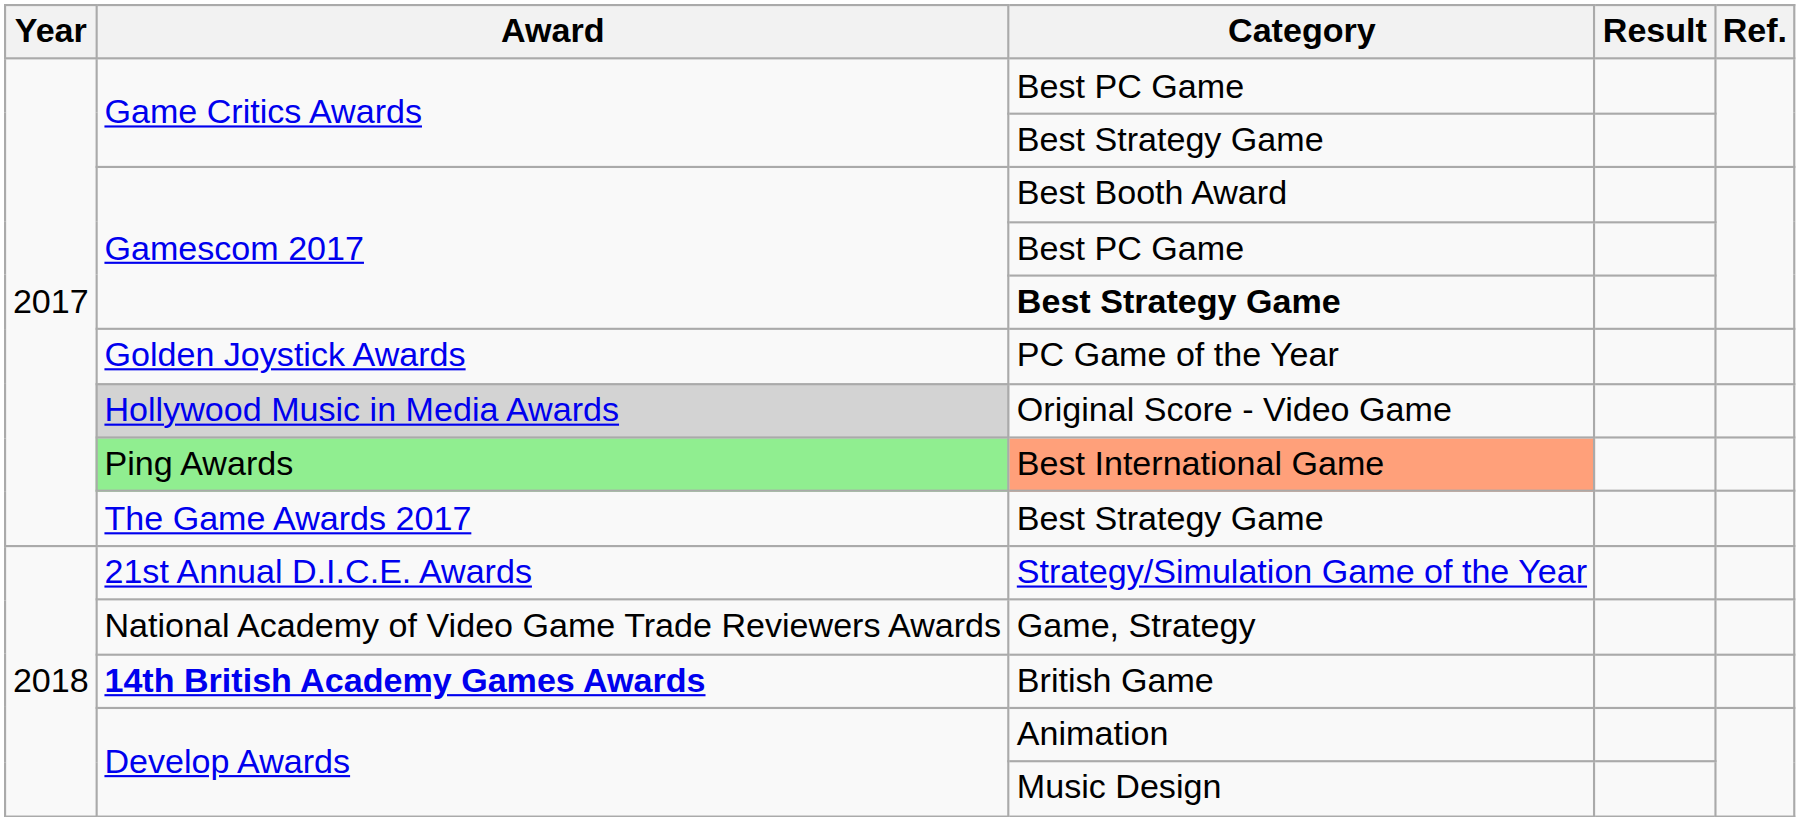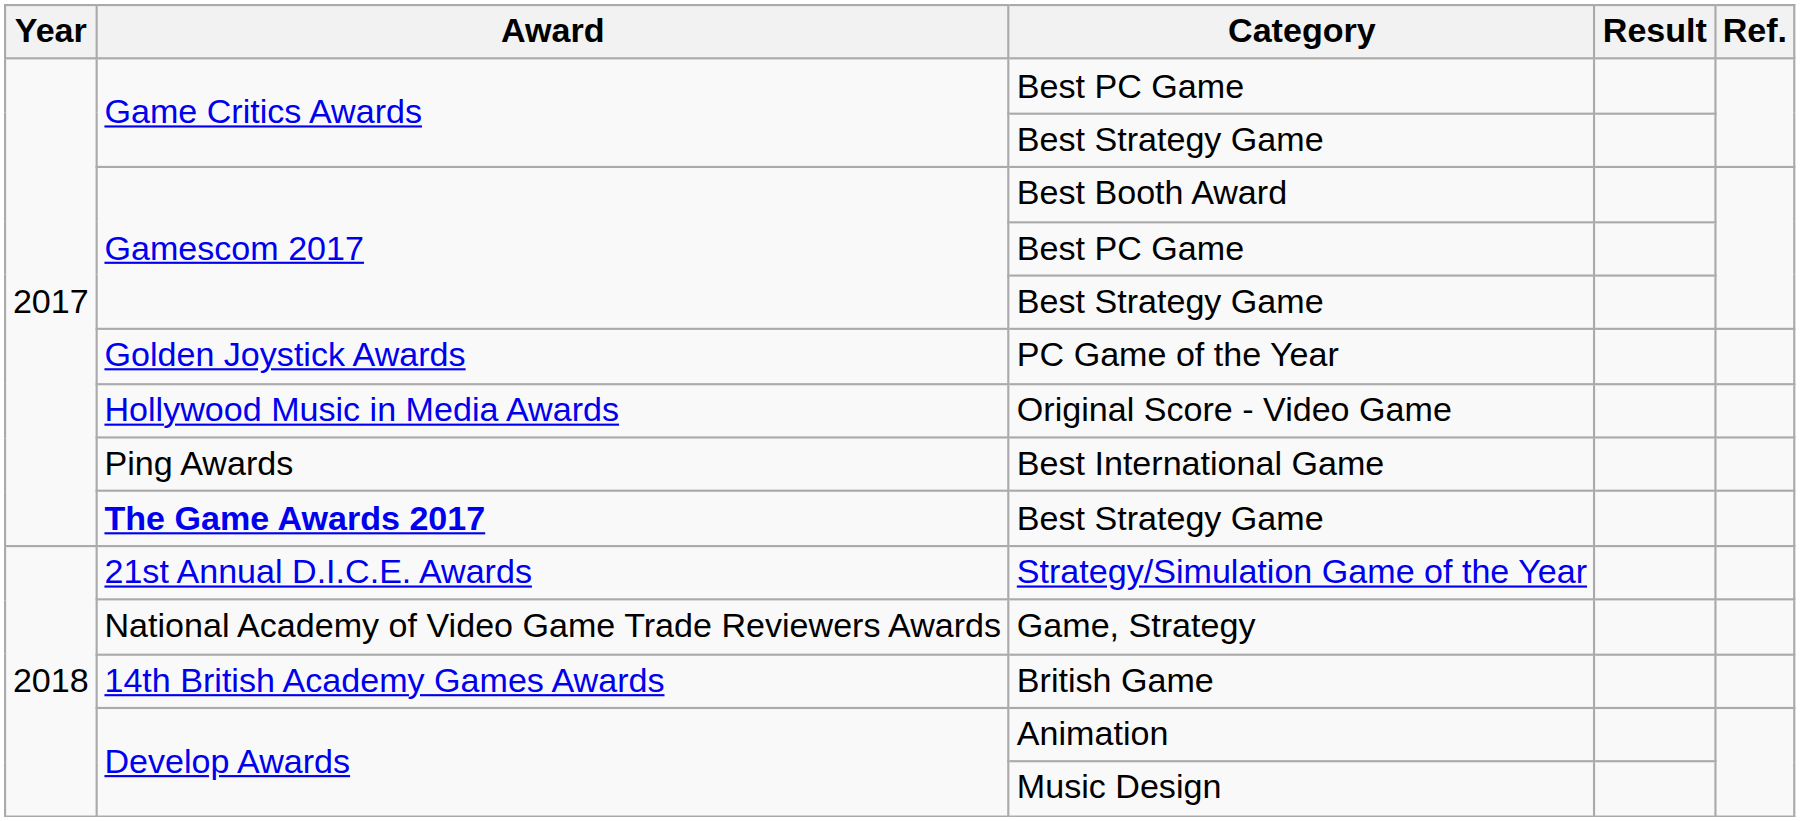(1179, 301) bold -> (1170, 301) normal
(362, 409) lightgrey background -> (362, 409) no background
(199, 463) lightgreen background -> (199, 463) no background
(1201, 463) lightsalmon background -> (1201, 463) no background
(288, 517) normal -> (295, 517) bold
(405, 680) bold -> (384, 680) normal
